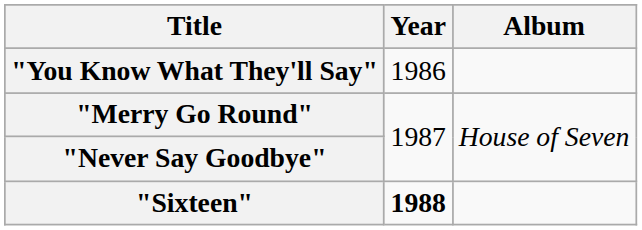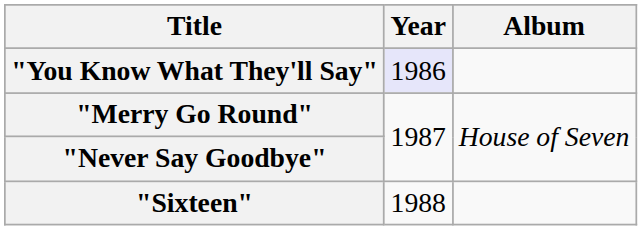(418, 70) no background -> (418, 70) lavender background
(418, 202) bold -> (418, 202) normal
